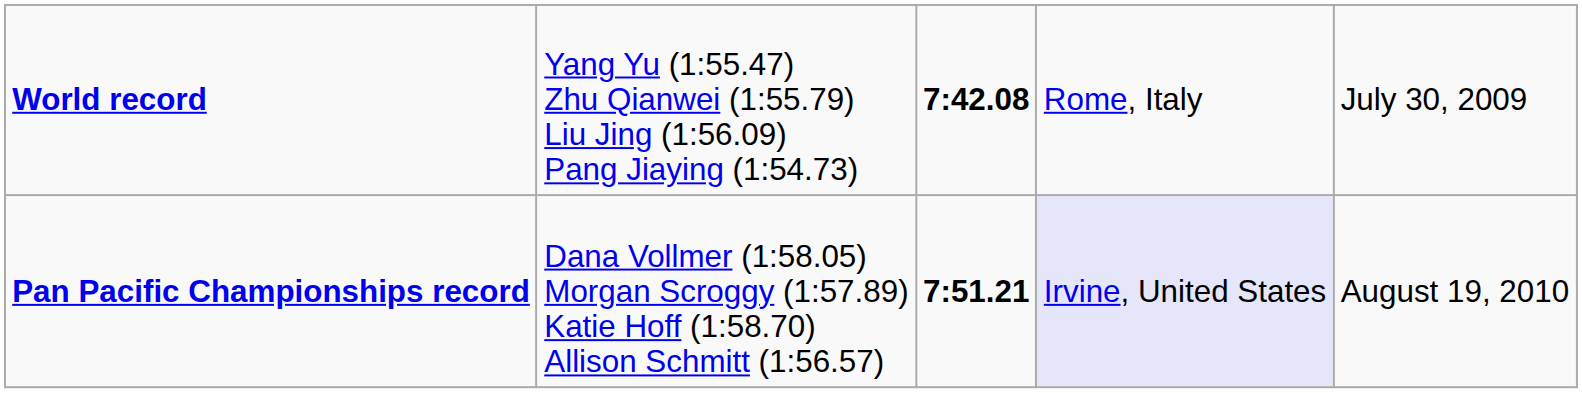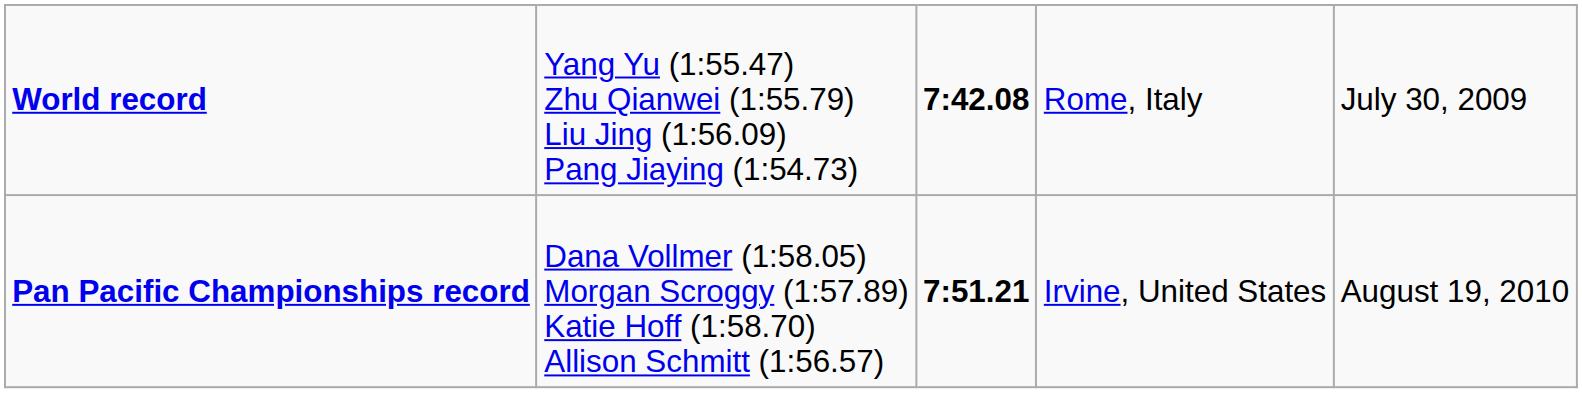(1185, 290) lavender background -> (1185, 290) no background
